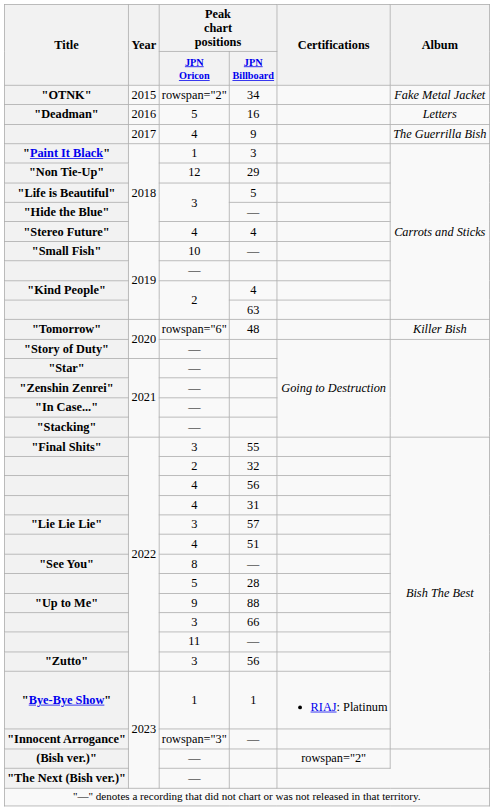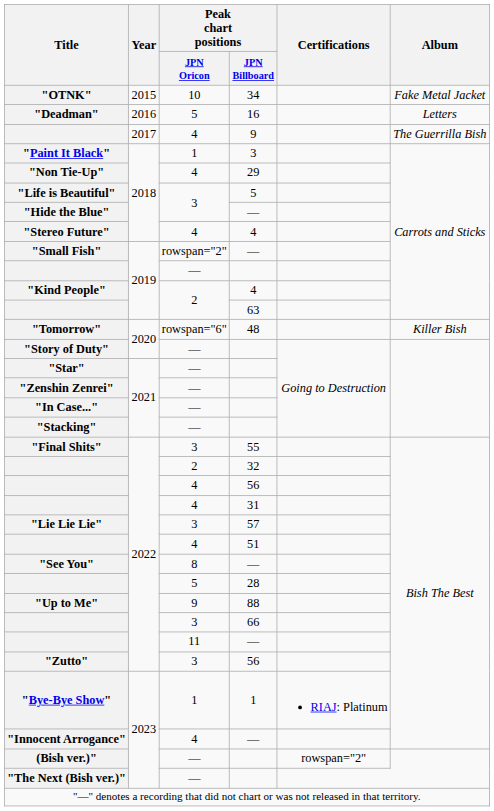(194, 94) rowspan="2" -> (194, 94) 10
(194, 173) 12 -> (194, 173) 4
(194, 251) 10 -> (194, 251) rowspan="2"
(194, 739) rowspan="3" -> (194, 739) 4
